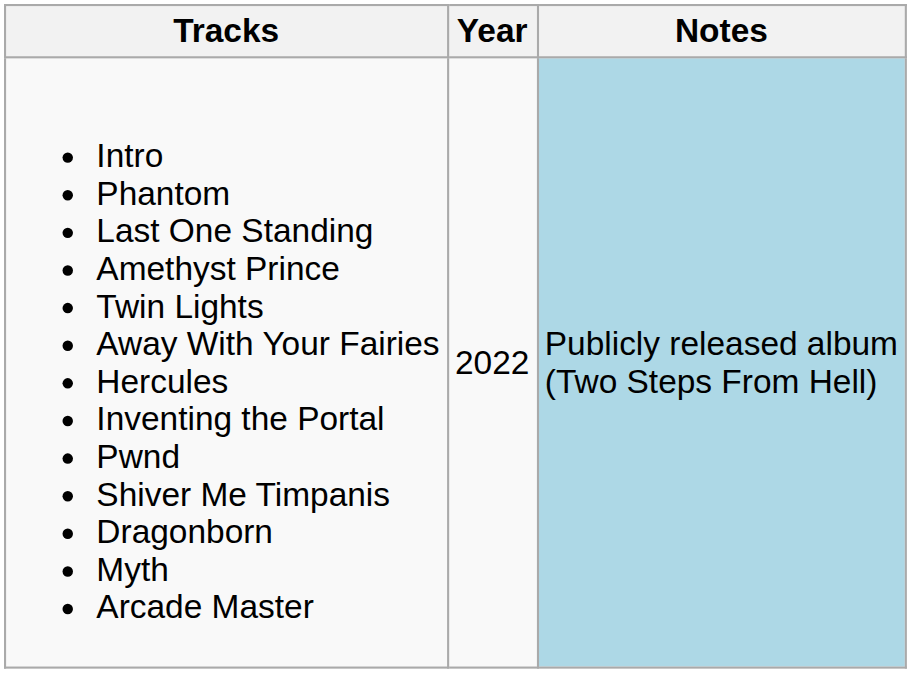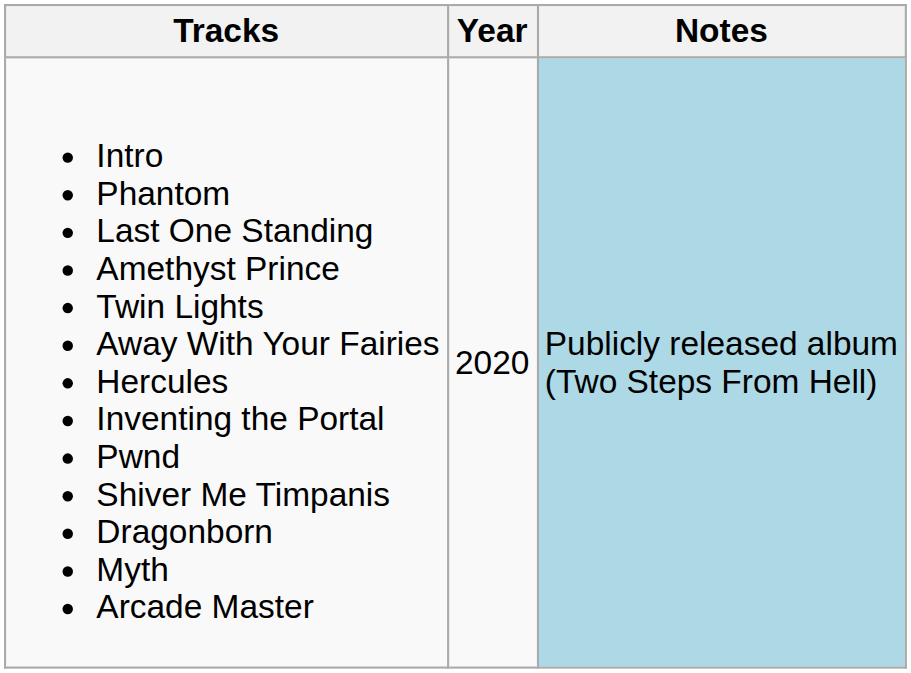(492, 362) 2022 -> (492, 362) 2020
